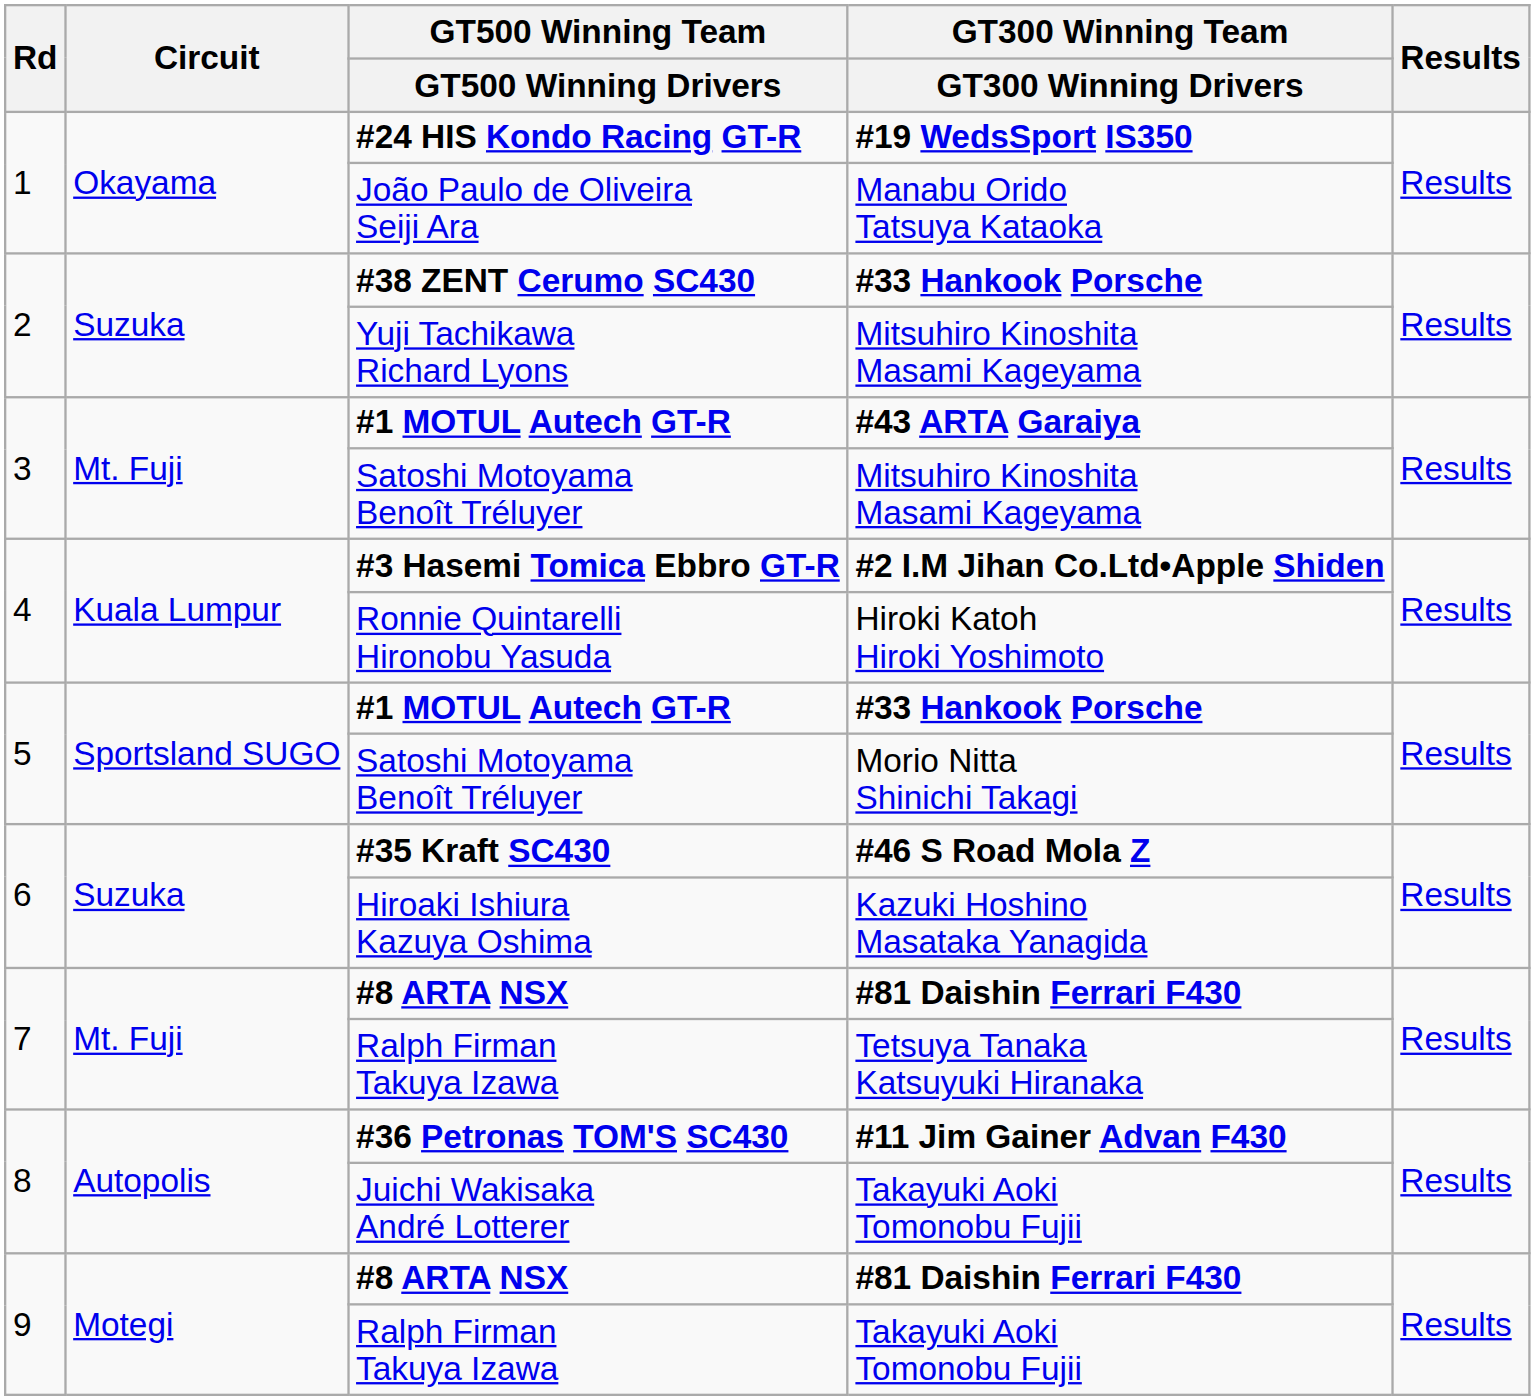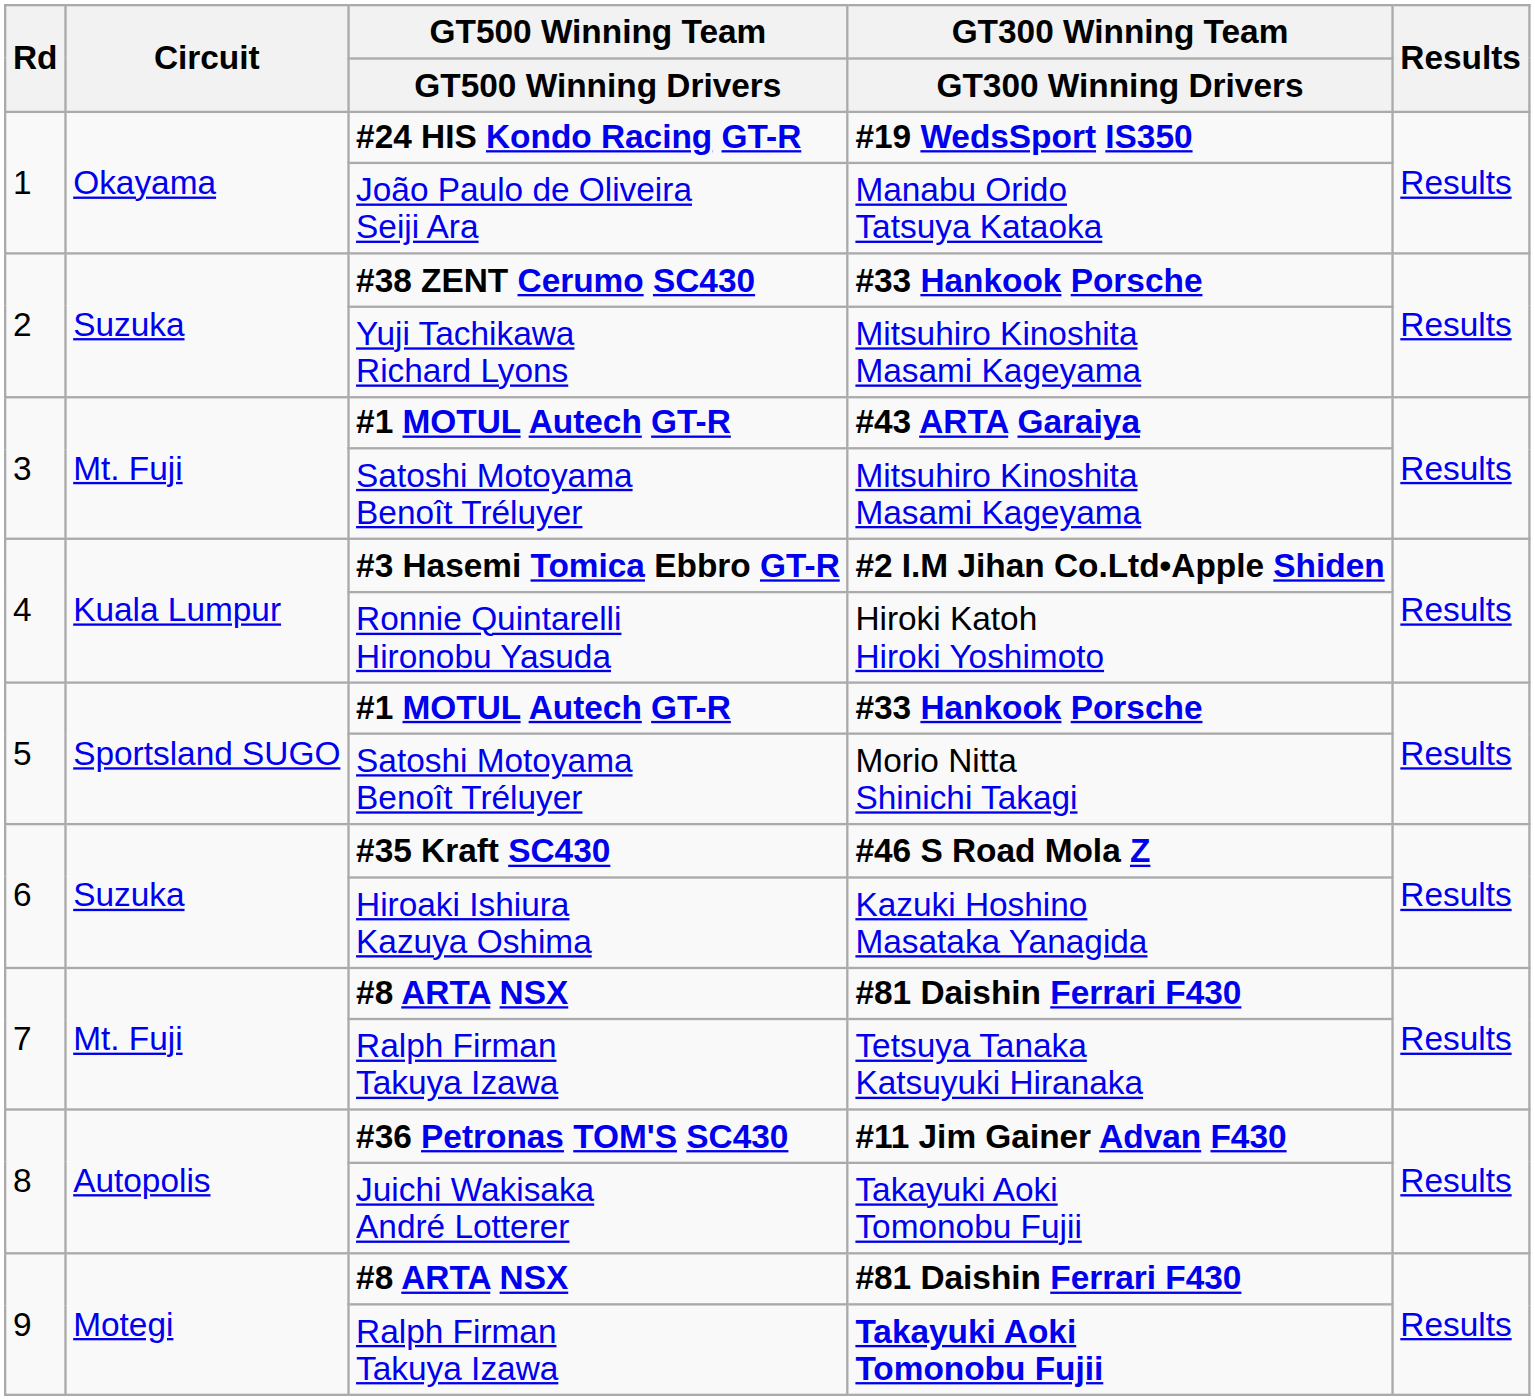(969, 1350) normal -> (979, 1350) bold
